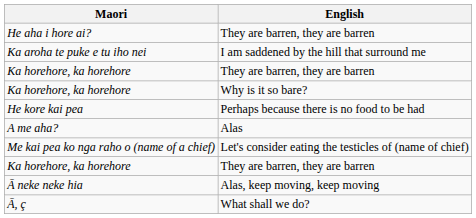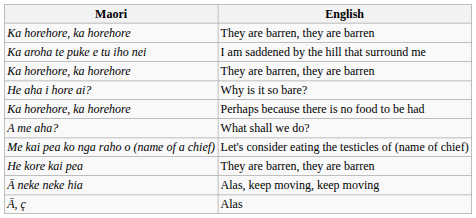(49, 33) He aha i hore ai? -> (69, 33) Ka horehore, ka horehore
(69, 90) Ka horehore, ka horehore -> (49, 90) He aha i hore ai?
(45, 109) He kore kai pea -> (69, 109) Ka horehore, ka horehore
(232, 128) Alas -> (265, 128) What shall we do?
(69, 166) Ka horehore, ka horehore -> (45, 166) He kore kai pea
(265, 204) What shall we do? -> (232, 204) Alas
